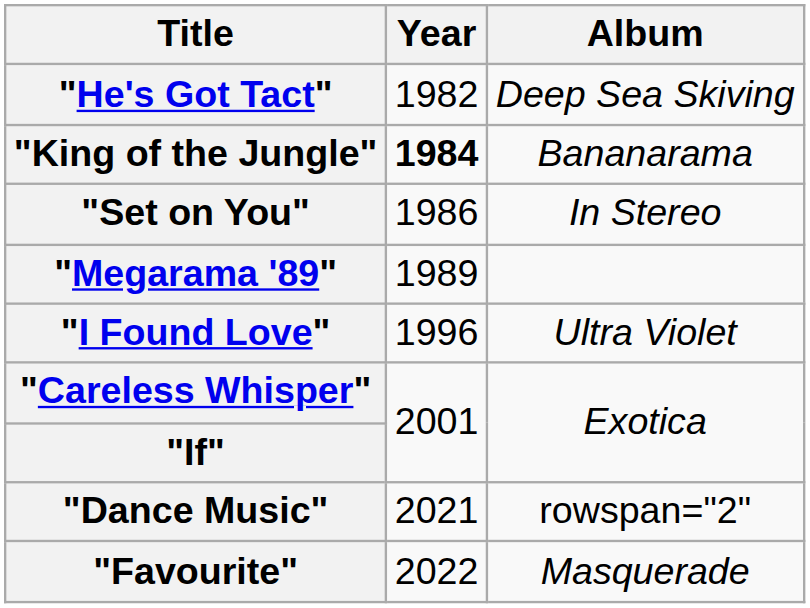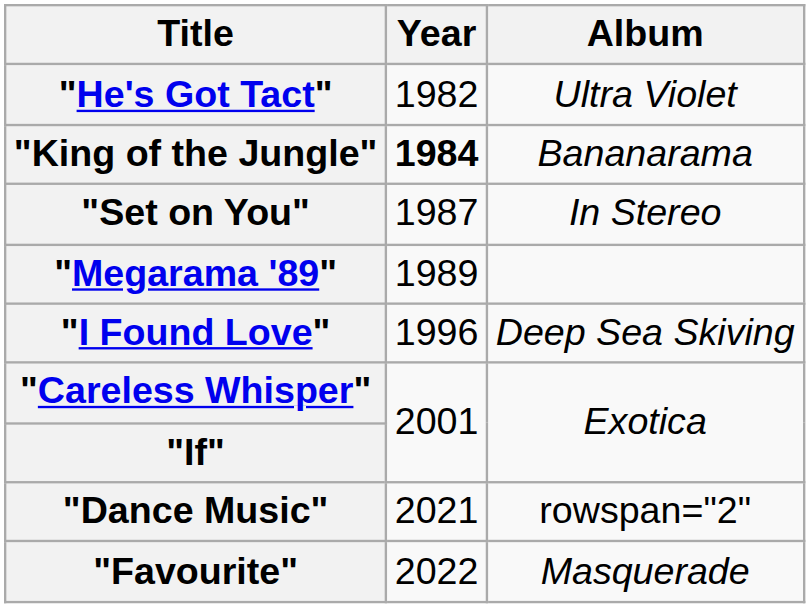(645, 93) Deep Sea Skiving -> (645, 93) Ultra Violet
(437, 213) 1986 -> (437, 213) 1987
(645, 332) Ultra Violet -> (645, 332) Deep Sea Skiving
